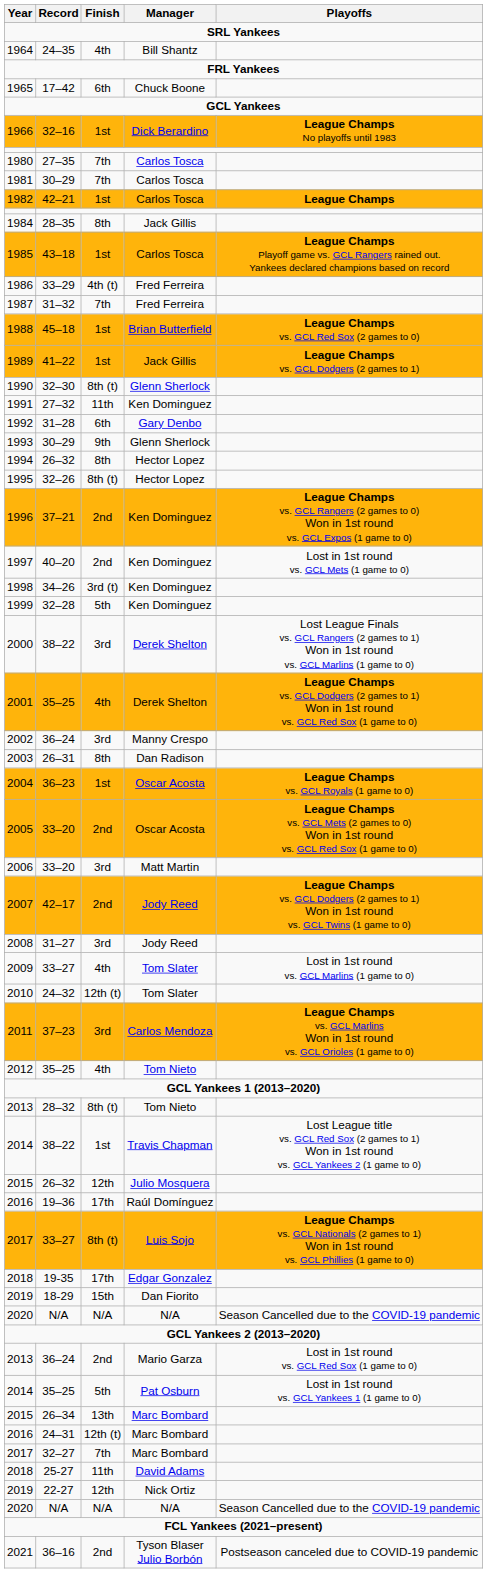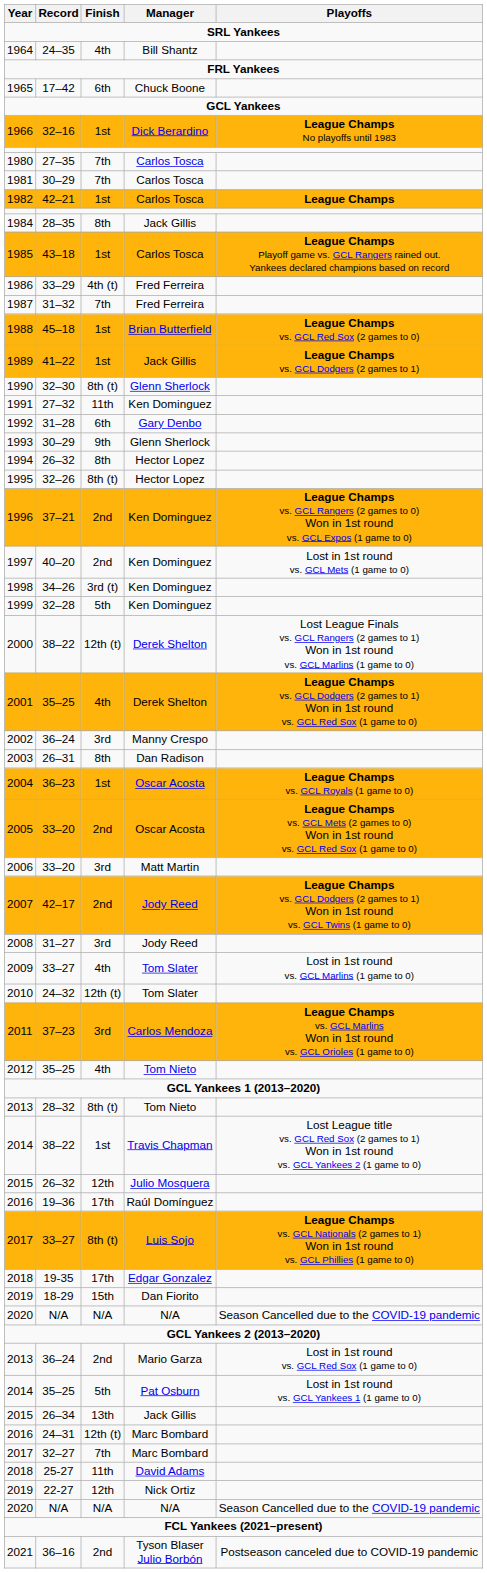(103, 644) 3rd -> (103, 644) 12th (t)
(170, 1416) Marc Bombard -> (170, 1416) Jack Gillis
